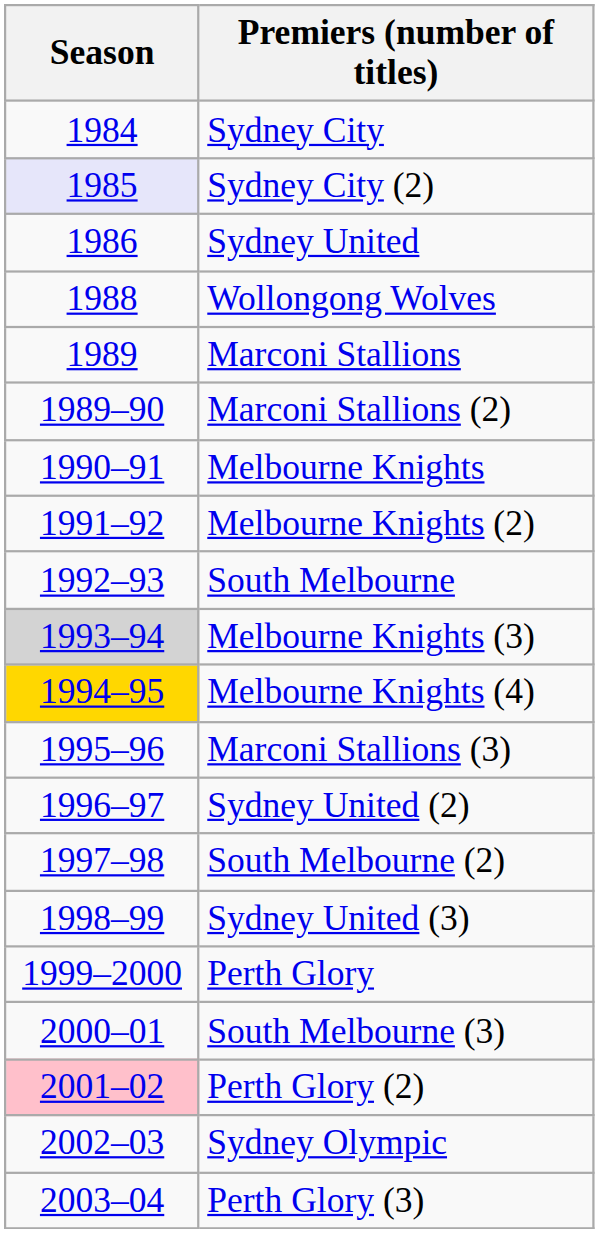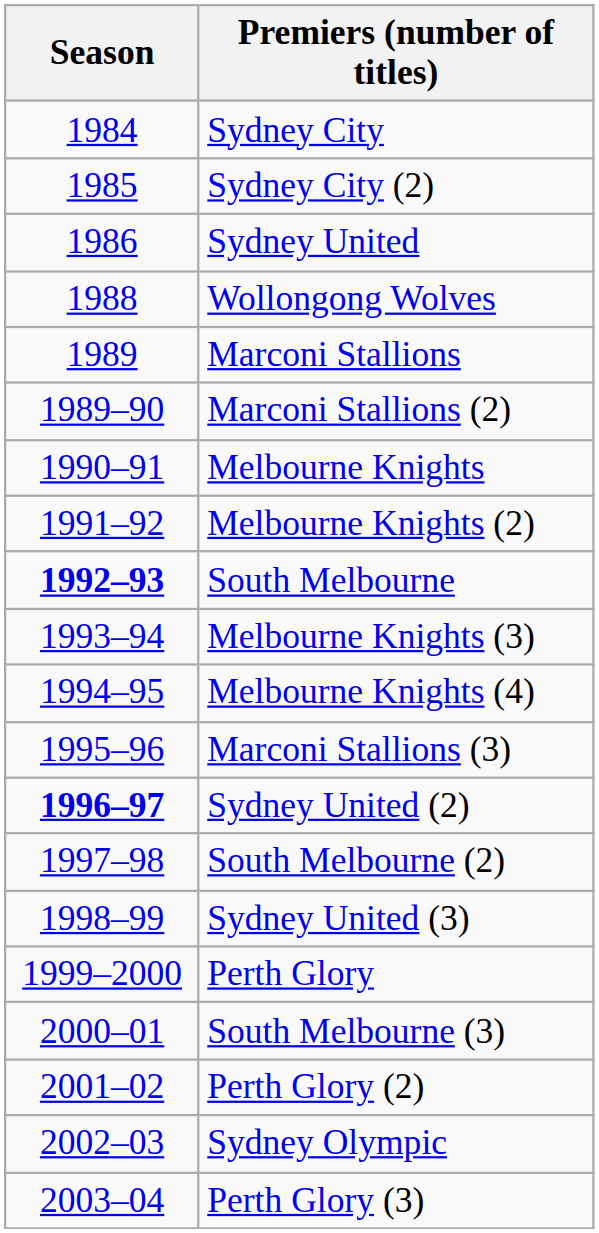(102, 185) lavender background -> (102, 185) no background
(102, 579) normal -> (102, 579) bold
(102, 635) lightgrey background -> (102, 635) no background
(102, 692) gold background -> (102, 692) no background
(102, 804) normal -> (102, 804) bold
(102, 1086) pink background -> (102, 1086) no background
